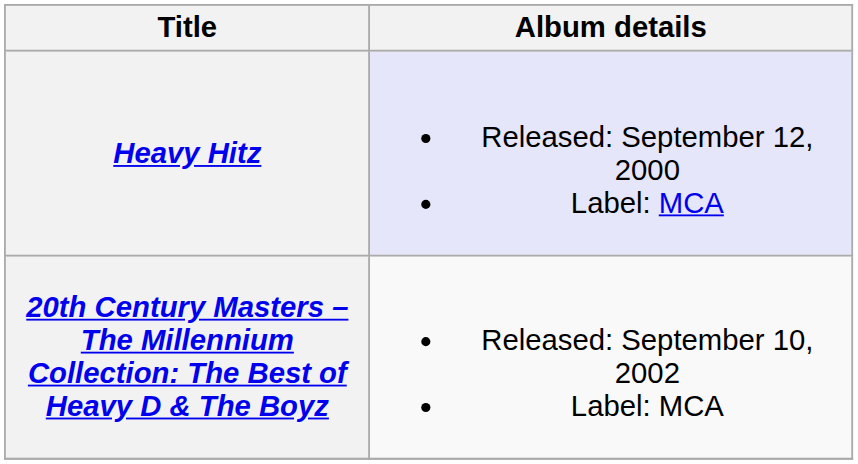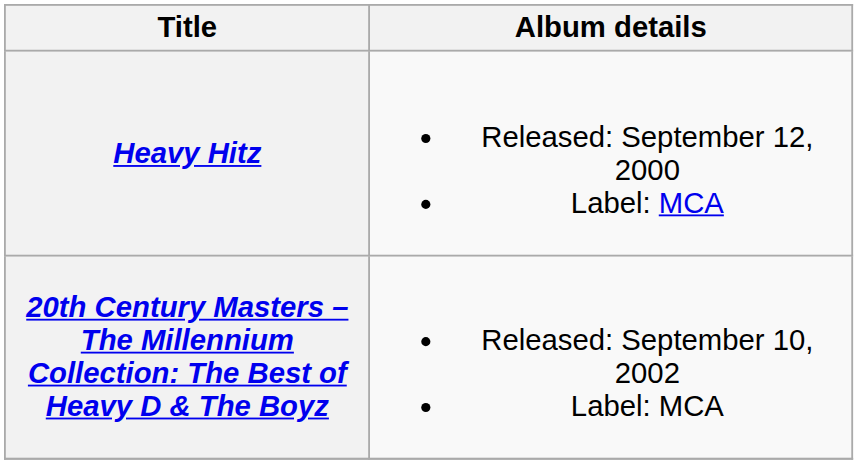(611, 170) lavender background -> (611, 170) no background
